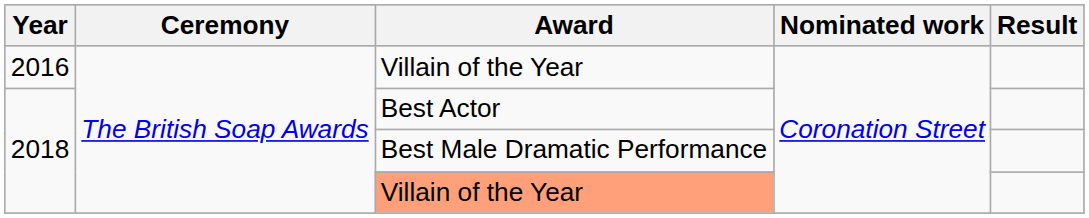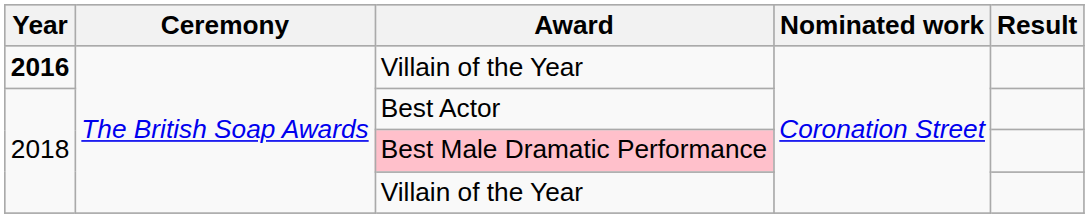(40, 66) normal -> (40, 66) bold
(574, 150) no background -> (574, 150) pink background
(482, 191) lightsalmon background -> (482, 191) no background
